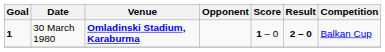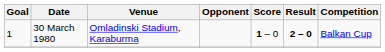(9, 33) bold -> (9, 33) normal
(136, 33) bold -> (135, 33) normal
